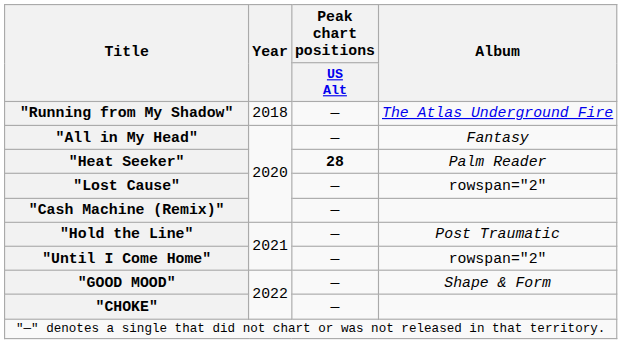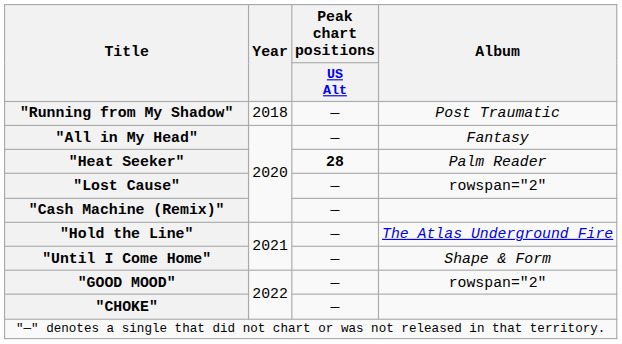(498, 113) The Atlas Underground Fire -> (498, 113) Post Traumatic
(498, 234) Post Traumatic -> (498, 234) The Atlas Underground Fire
(498, 258) rowspan="2" -> (498, 258) Shape & Form
(498, 282) Shape & Form -> (498, 282) rowspan="2"
